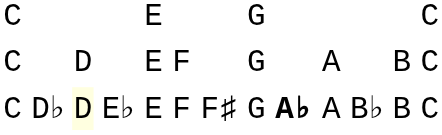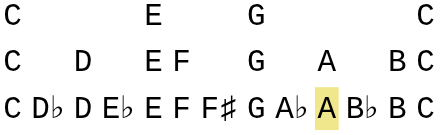(83, 109) lightyellow background -> (83, 109) no background
(294, 110) bold -> (292, 110) normal
(331, 109) no background -> (327, 109) khaki background
